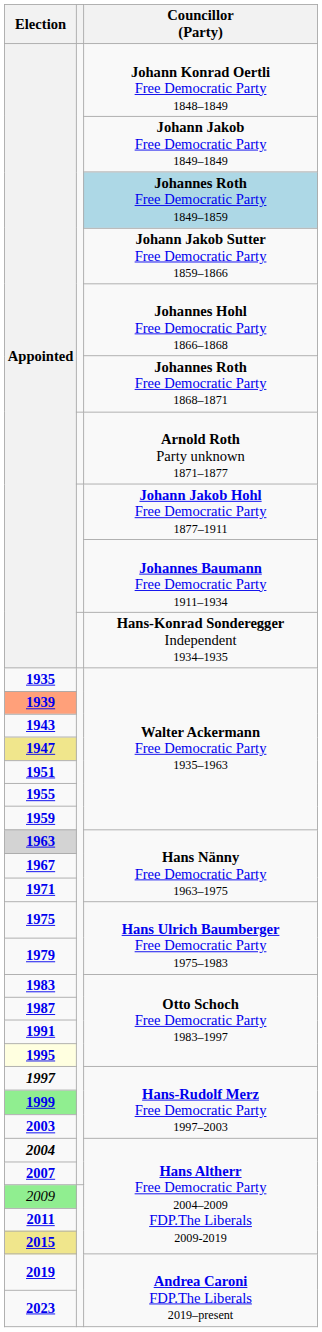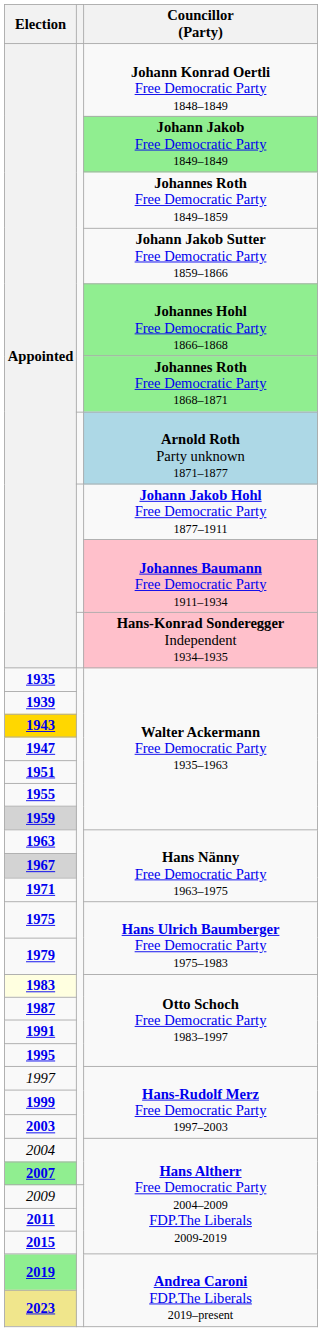(201, 144) no background -> (201, 144) lightgreen background
(201, 199) lightblue background -> (201, 199) no background
(201, 328) no background -> (201, 328) lightgreen background
(201, 383) no background -> (201, 383) lightgreen background
(201, 456) no background -> (201, 456) lightblue background
(201, 584) no background -> (201, 584) pink background
(201, 640) no background -> (201, 640) pink background
(41, 702) lightsalmon background -> (41, 702) no background
(41, 725) no background -> (41, 725) gold background
(41, 748) khaki background -> (41, 748) no background
(41, 818) no background -> (41, 818) lightgrey background
(41, 841) lightgrey background -> (41, 841) no background
(41, 865) no background -> (41, 865) lightgrey background
(41, 985) no background -> (41, 985) lightyellow background
(41, 1054) lightyellow background -> (41, 1054) no background
(41, 1078) bold -> (41, 1078) normal
(41, 1102) lightgreen background -> (41, 1102) no background
(41, 1150) bold -> (41, 1150) normal
(41, 1173) no background -> (41, 1173) lightgreen background
(41, 1196) lightgreen background -> (41, 1196) no background
(41, 1242) khaki background -> (41, 1242) no background
(41, 1272) no background -> (41, 1272) lightgreen background
(41, 1308) no background -> (41, 1308) khaki background
